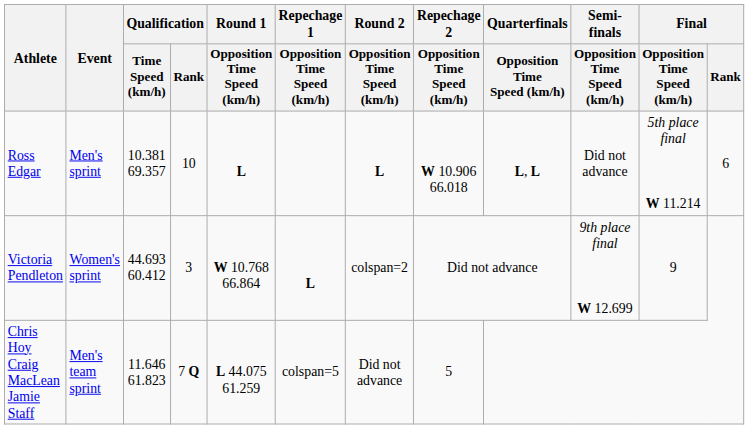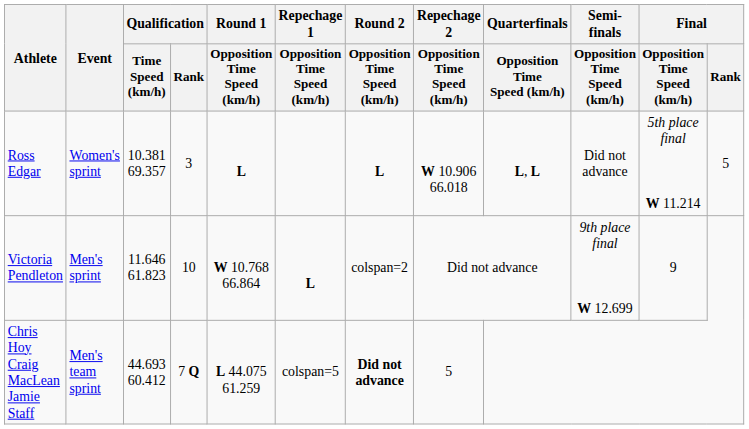(86, 163) Men's sprint -> (95, 163) Women's sprint
(189, 163) 10 -> (189, 163) 3
(726, 163) 6 -> (726, 163) 5
(95, 268) Women's sprint -> (86, 268) Men's sprint
(147, 268) 44.693 60.412 -> (147, 268) 11.646 61.823
(189, 268) 3 -> (189, 268) 10
(147, 372) 11.646 61.823 -> (147, 372) 44.693 60.412
(380, 372) normal -> (380, 372) bold
